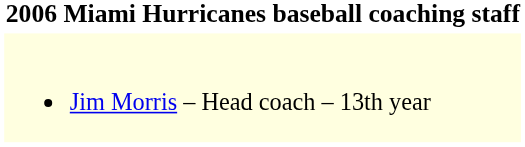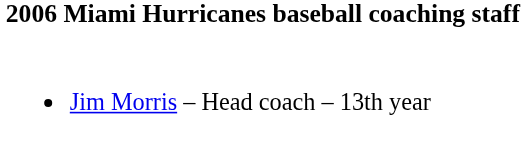(263, 102) lightyellow background -> (263, 102) no background
